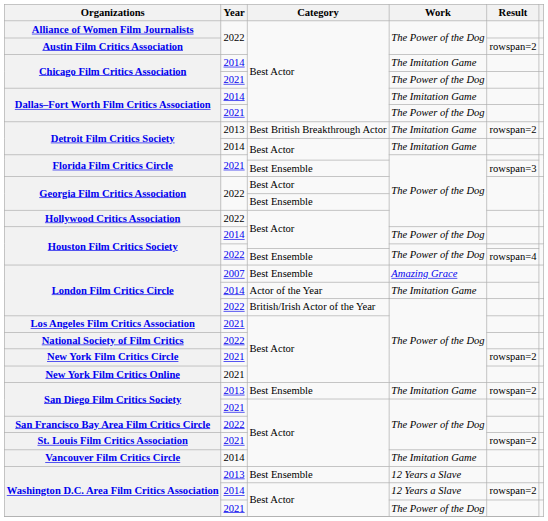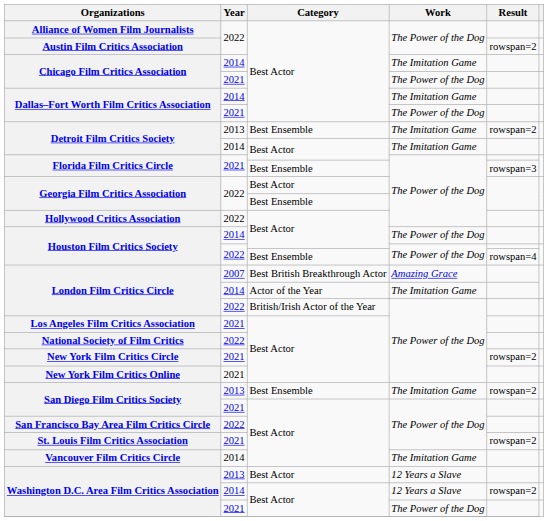(318, 130) Best British Breakthrough Actor -> (281, 130) Best Ensemble
(281, 273) Best Ensemble -> (318, 273) Best British Breakthrough Actor
(281, 474) Best Ensemble -> (272, 474) Best Actor
